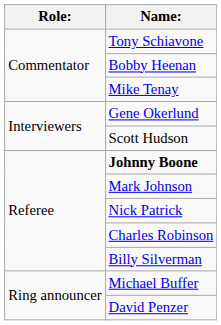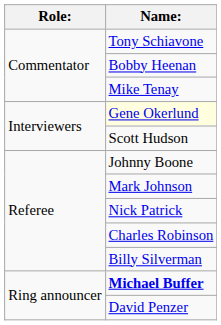(154, 113) no background -> (154, 113) lightyellow background
(153, 162) bold -> (151, 162) normal
(153, 283) normal -> (156, 283) bold
